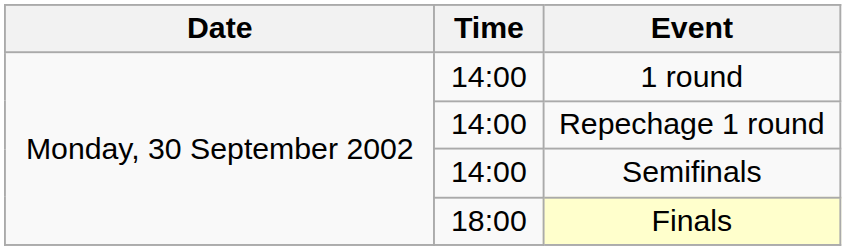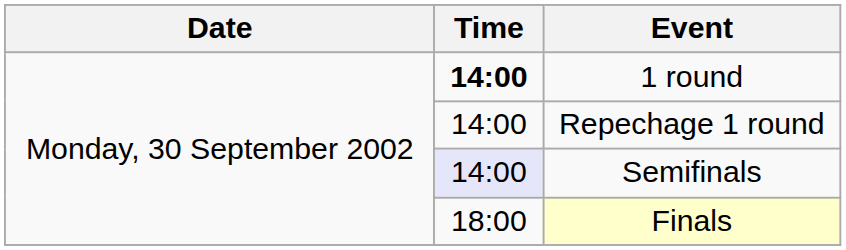(489, 76) normal -> (489, 76) bold
(489, 172) no background -> (489, 172) lavender background
